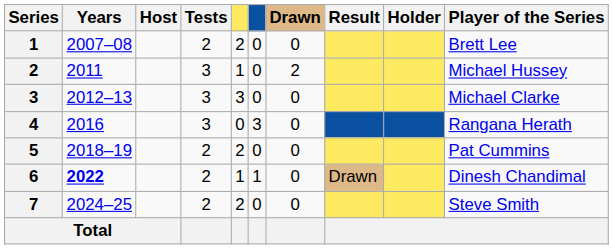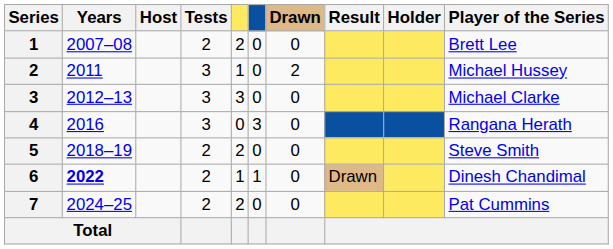(499, 151) Pat Cummins -> (494, 151) Steve Smith
(494, 204) Steve Smith -> (499, 204) Pat Cummins
